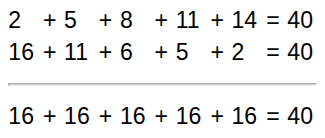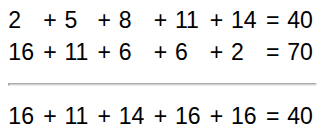(182, 52) 5 -> (181, 52) 6
(300, 52) 40 -> (300, 52) 70
(77, 116) 16 -> (76, 116) 11
(133, 116) 16 -> (132, 116) 14
